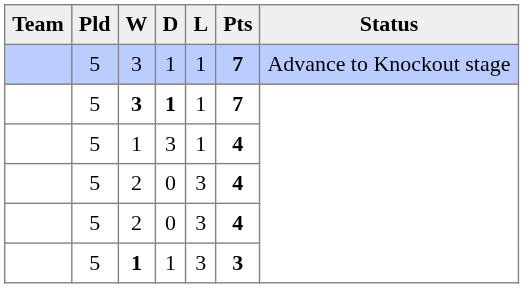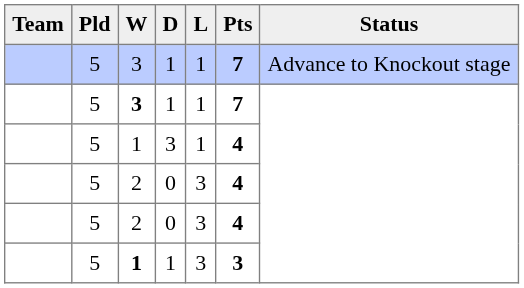(171, 103) bold -> (171, 103) normal
